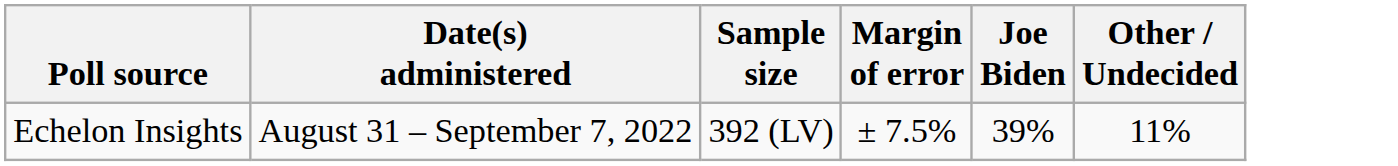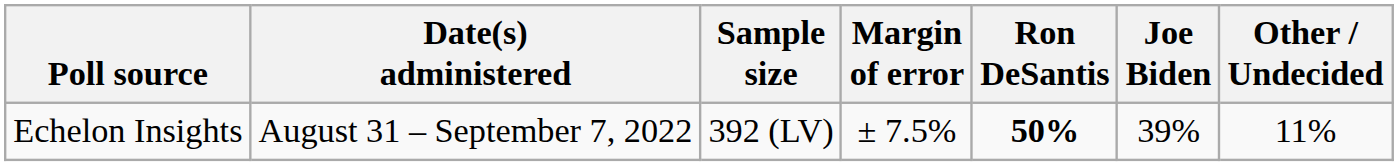+ column: (1045, 53)
